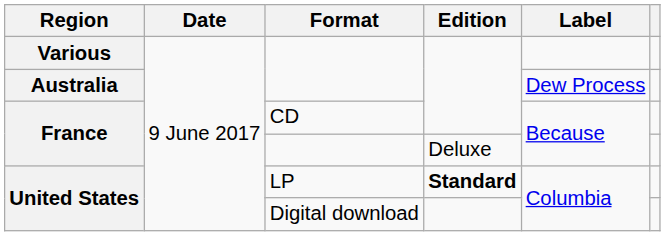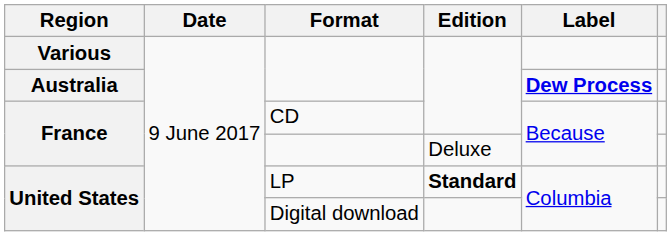(586, 85) normal -> (589, 85) bold
